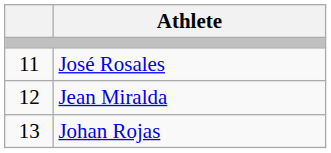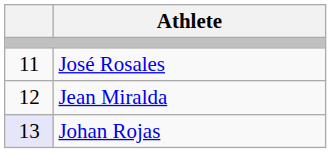(29, 130) no background -> (29, 130) lavender background
